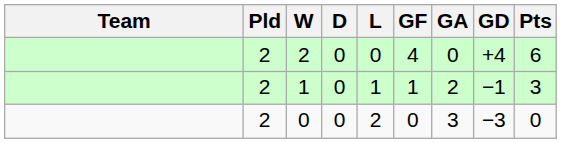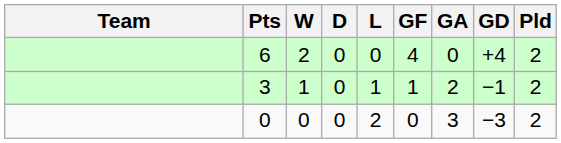columns swapped: (265, 21) <-> (536, 21)
